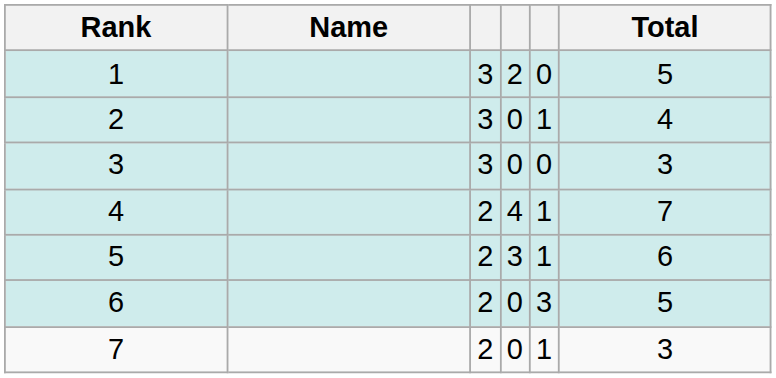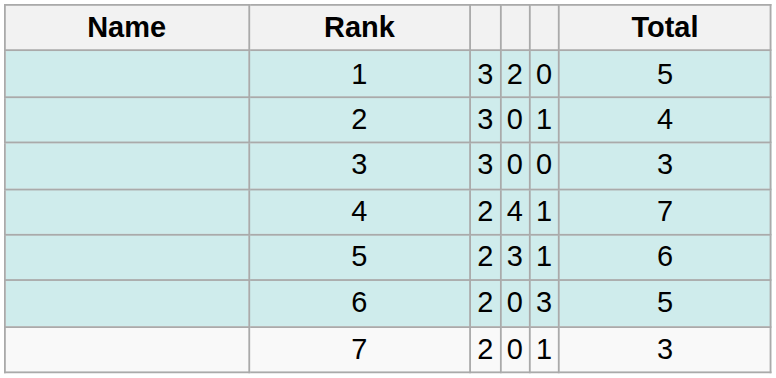columns swapped: (116, 27) <-> (349, 27)
